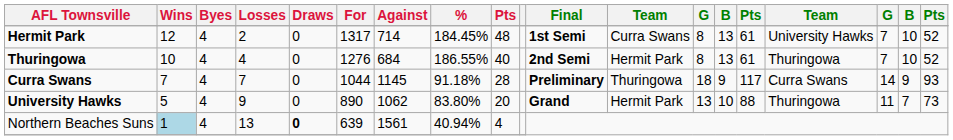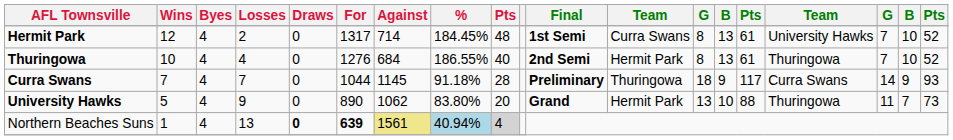(164, 123) lightblue background -> (164, 123) no background
(352, 123) normal -> (352, 123) bold
(392, 123) no background -> (392, 123) khaki background
(457, 123) no background -> (457, 123) lightblue background
(499, 123) no background -> (499, 123) lightgrey background
